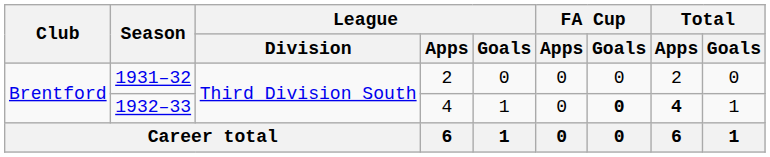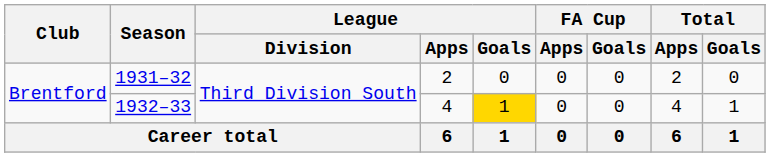(504, 108) no background -> (504, 108) gold background
(619, 108) bold -> (619, 108) normal
(677, 108) bold -> (677, 108) normal
